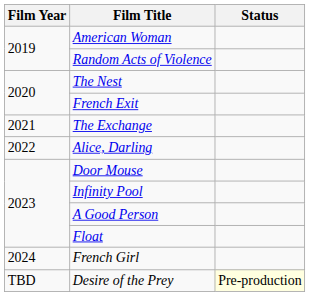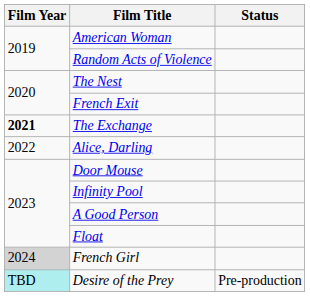(22, 125) normal -> (22, 125) bold
(22, 258) no background -> (22, 258) lightgrey background
(22, 280) no background -> (22, 280) paleturquoise background
(260, 280) lightyellow background -> (260, 280) no background
